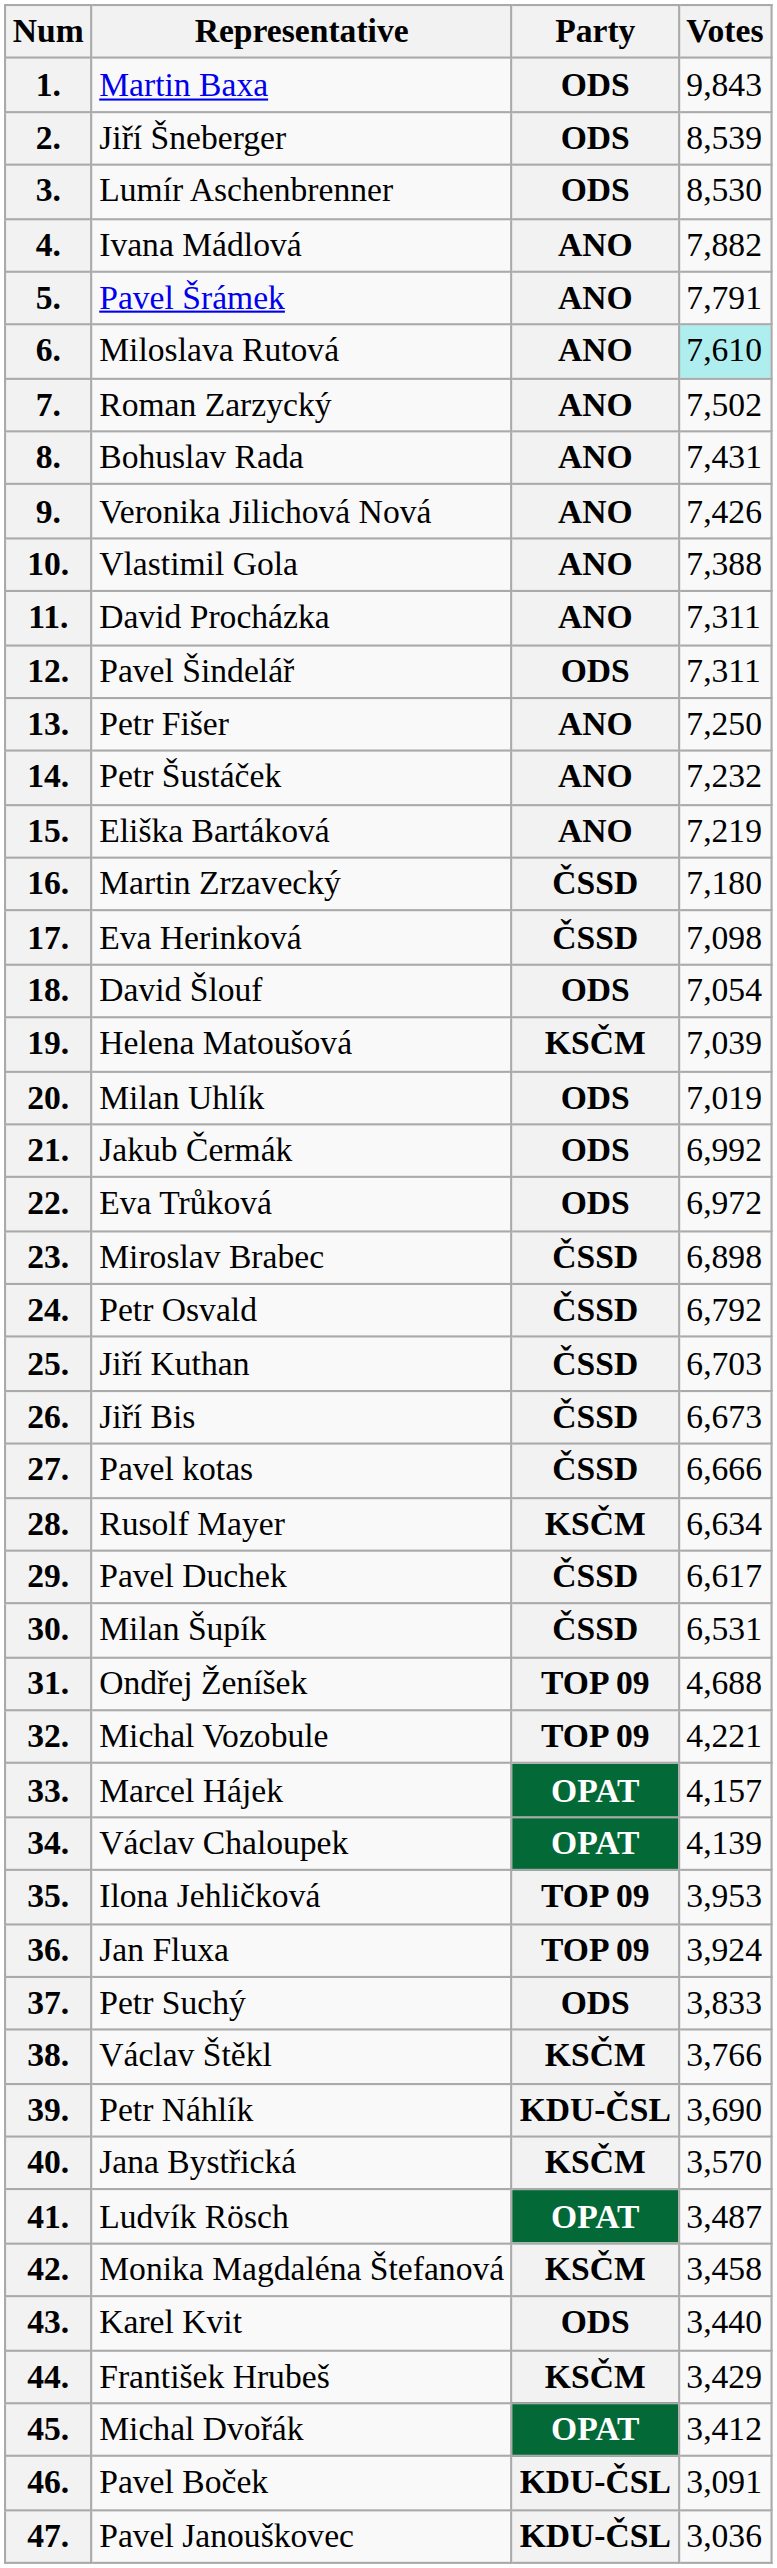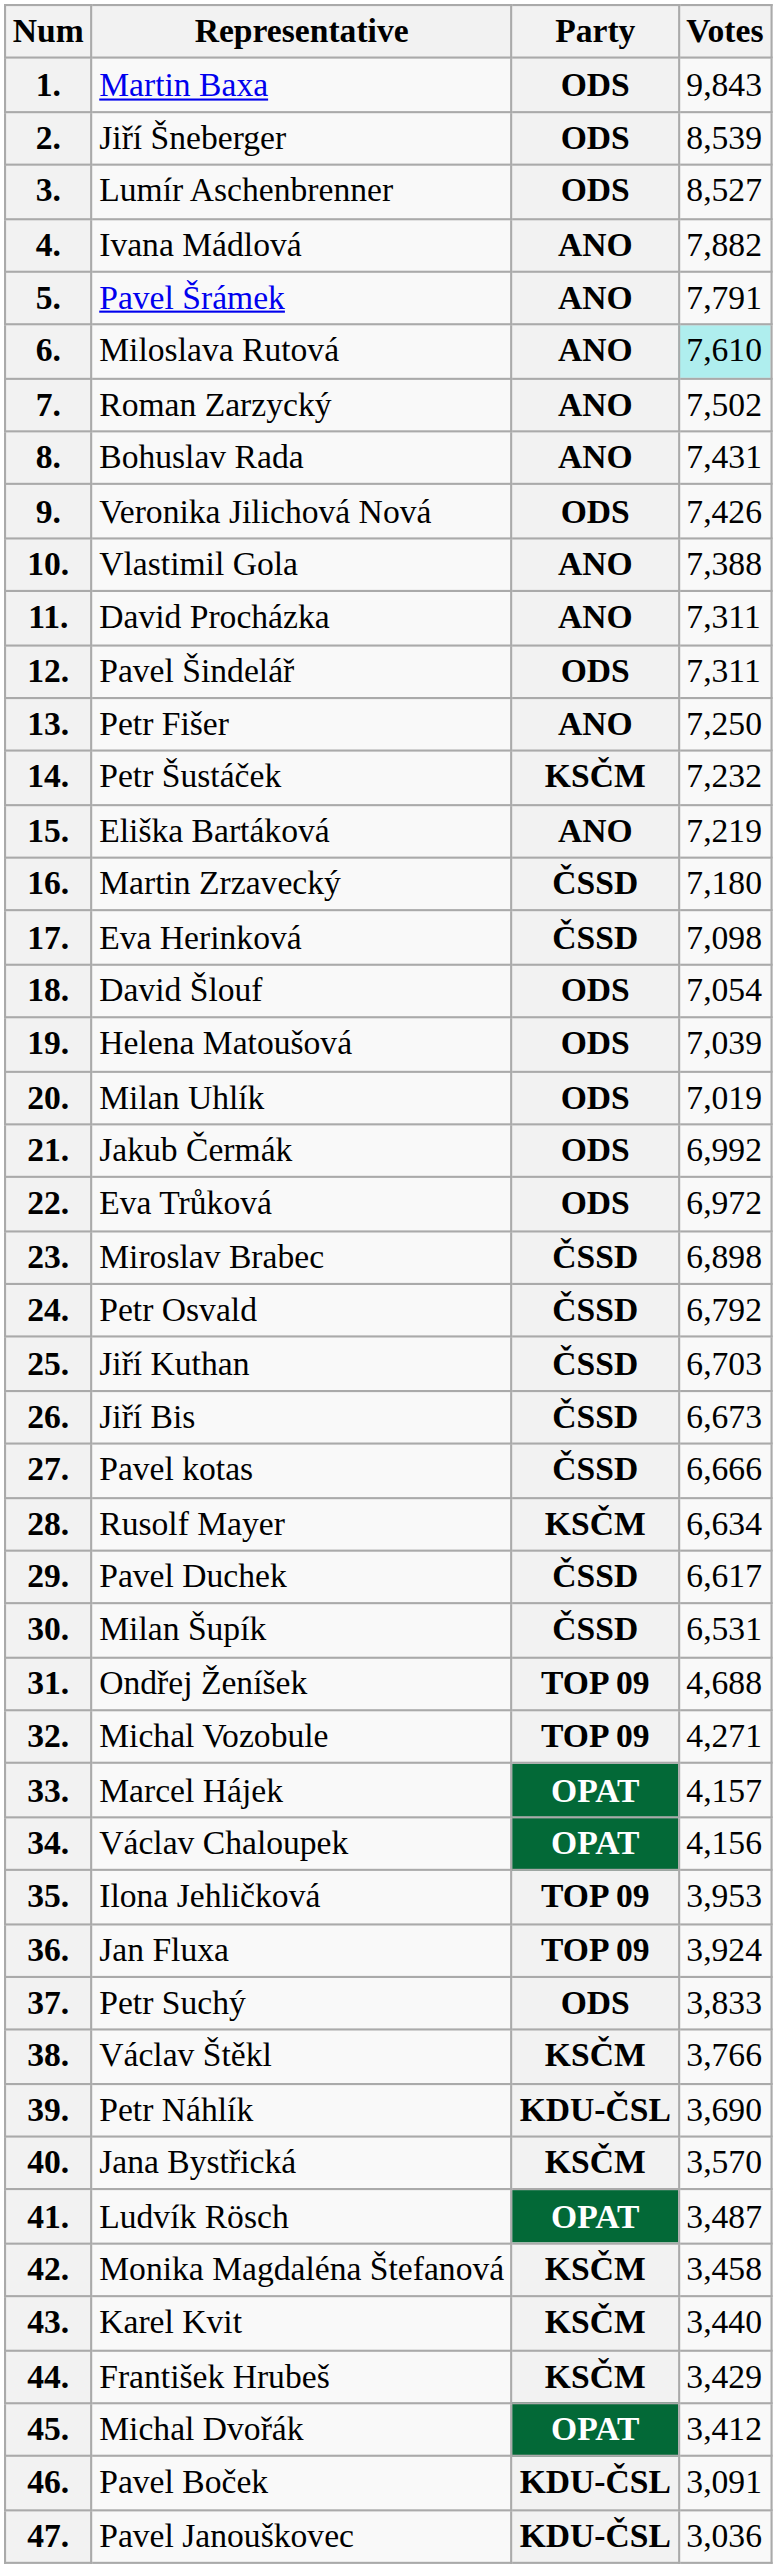(724, 191) 8,530 -> (724, 191) 8,527
(595, 510) ANO -> (595, 510) ODS
(595, 777) ANO -> (595, 777) KSČM
(595, 1043) KSČM -> (595, 1043) ODS
(724, 1736) 4,221 -> (724, 1736) 4,271
(724, 1842) 4,139 -> (724, 1842) 4,156
(595, 2322) ODS -> (595, 2322) KSČM
